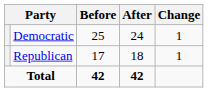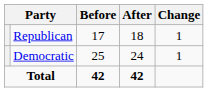rows swapped: (44, 35) <-> (43, 55)
